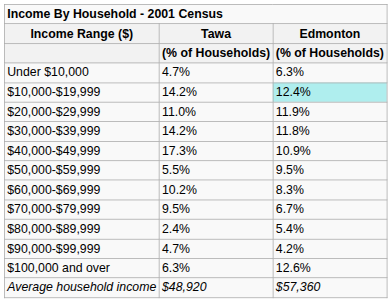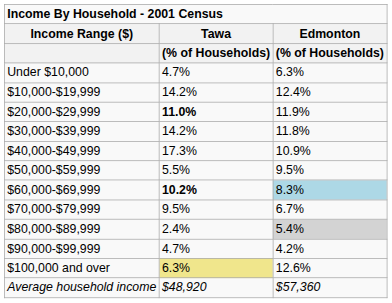(293, 92) paleturquoise background -> (293, 92) no background
(179, 111) normal -> (179, 111) bold
(179, 190) normal -> (179, 190) bold
(290, 190) no background -> (290, 190) lightblue background
(290, 229) no background -> (290, 229) lightgrey background
(176, 268) no background -> (176, 268) khaki background
